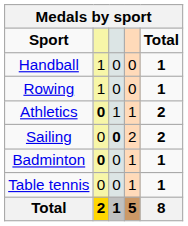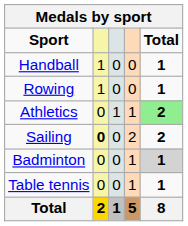(101, 112) bold -> (101, 112) normal
(161, 112) no background -> (161, 112) lightgreen background
(101, 136) normal -> (101, 136) bold
(117, 136) bold -> (117, 136) normal
(101, 160) bold -> (101, 160) normal
(161, 160) no background -> (161, 160) lightgrey background
